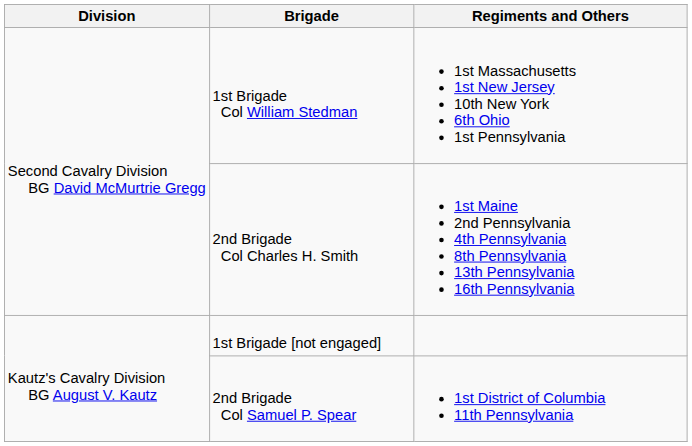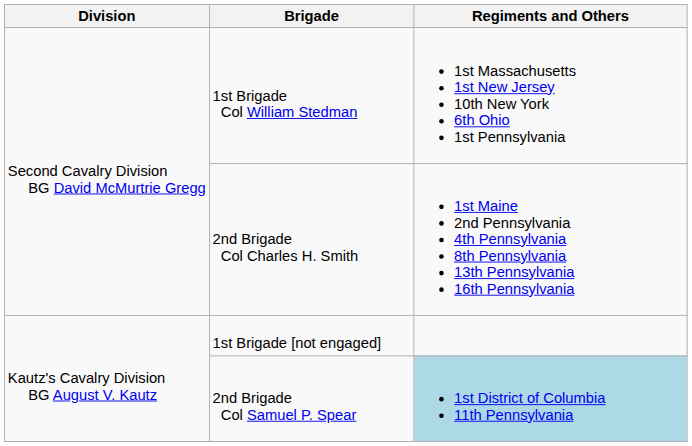(550, 407) no background -> (550, 407) lightblue background
